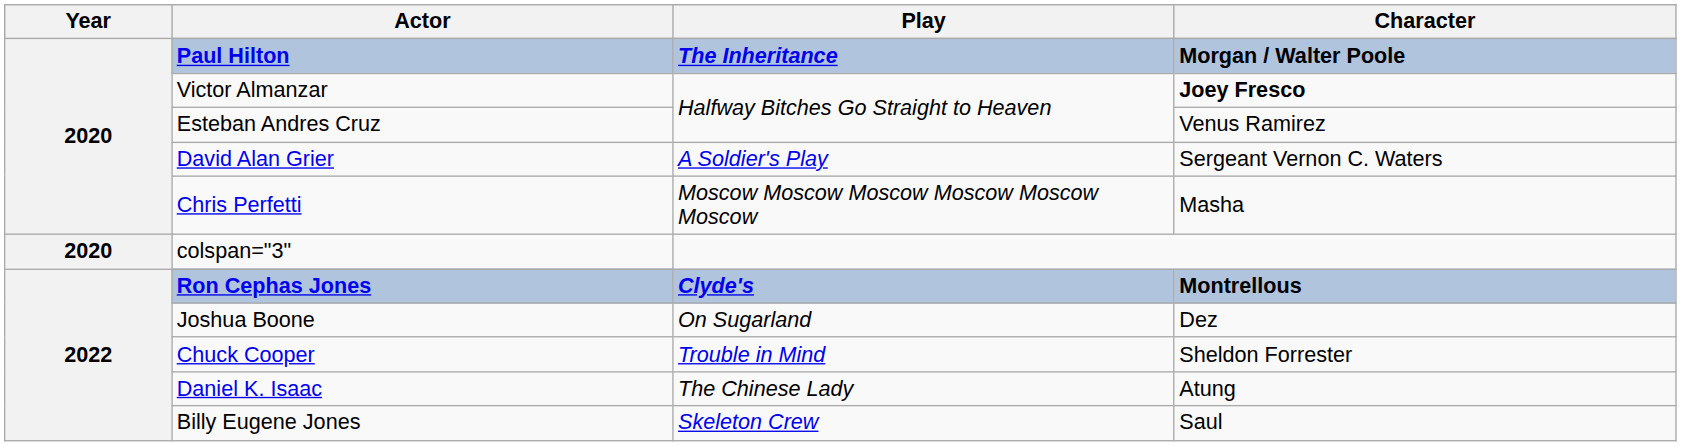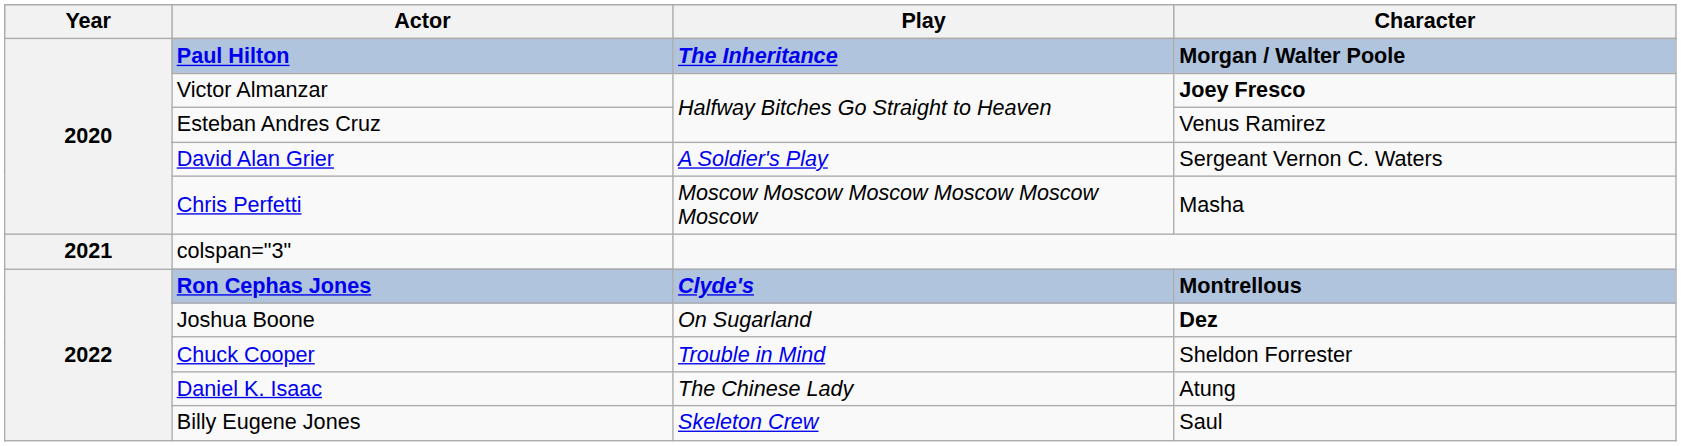(88, 251) 2020 -> (88, 251) 2021
(1198, 319) normal -> (1198, 319) bold
